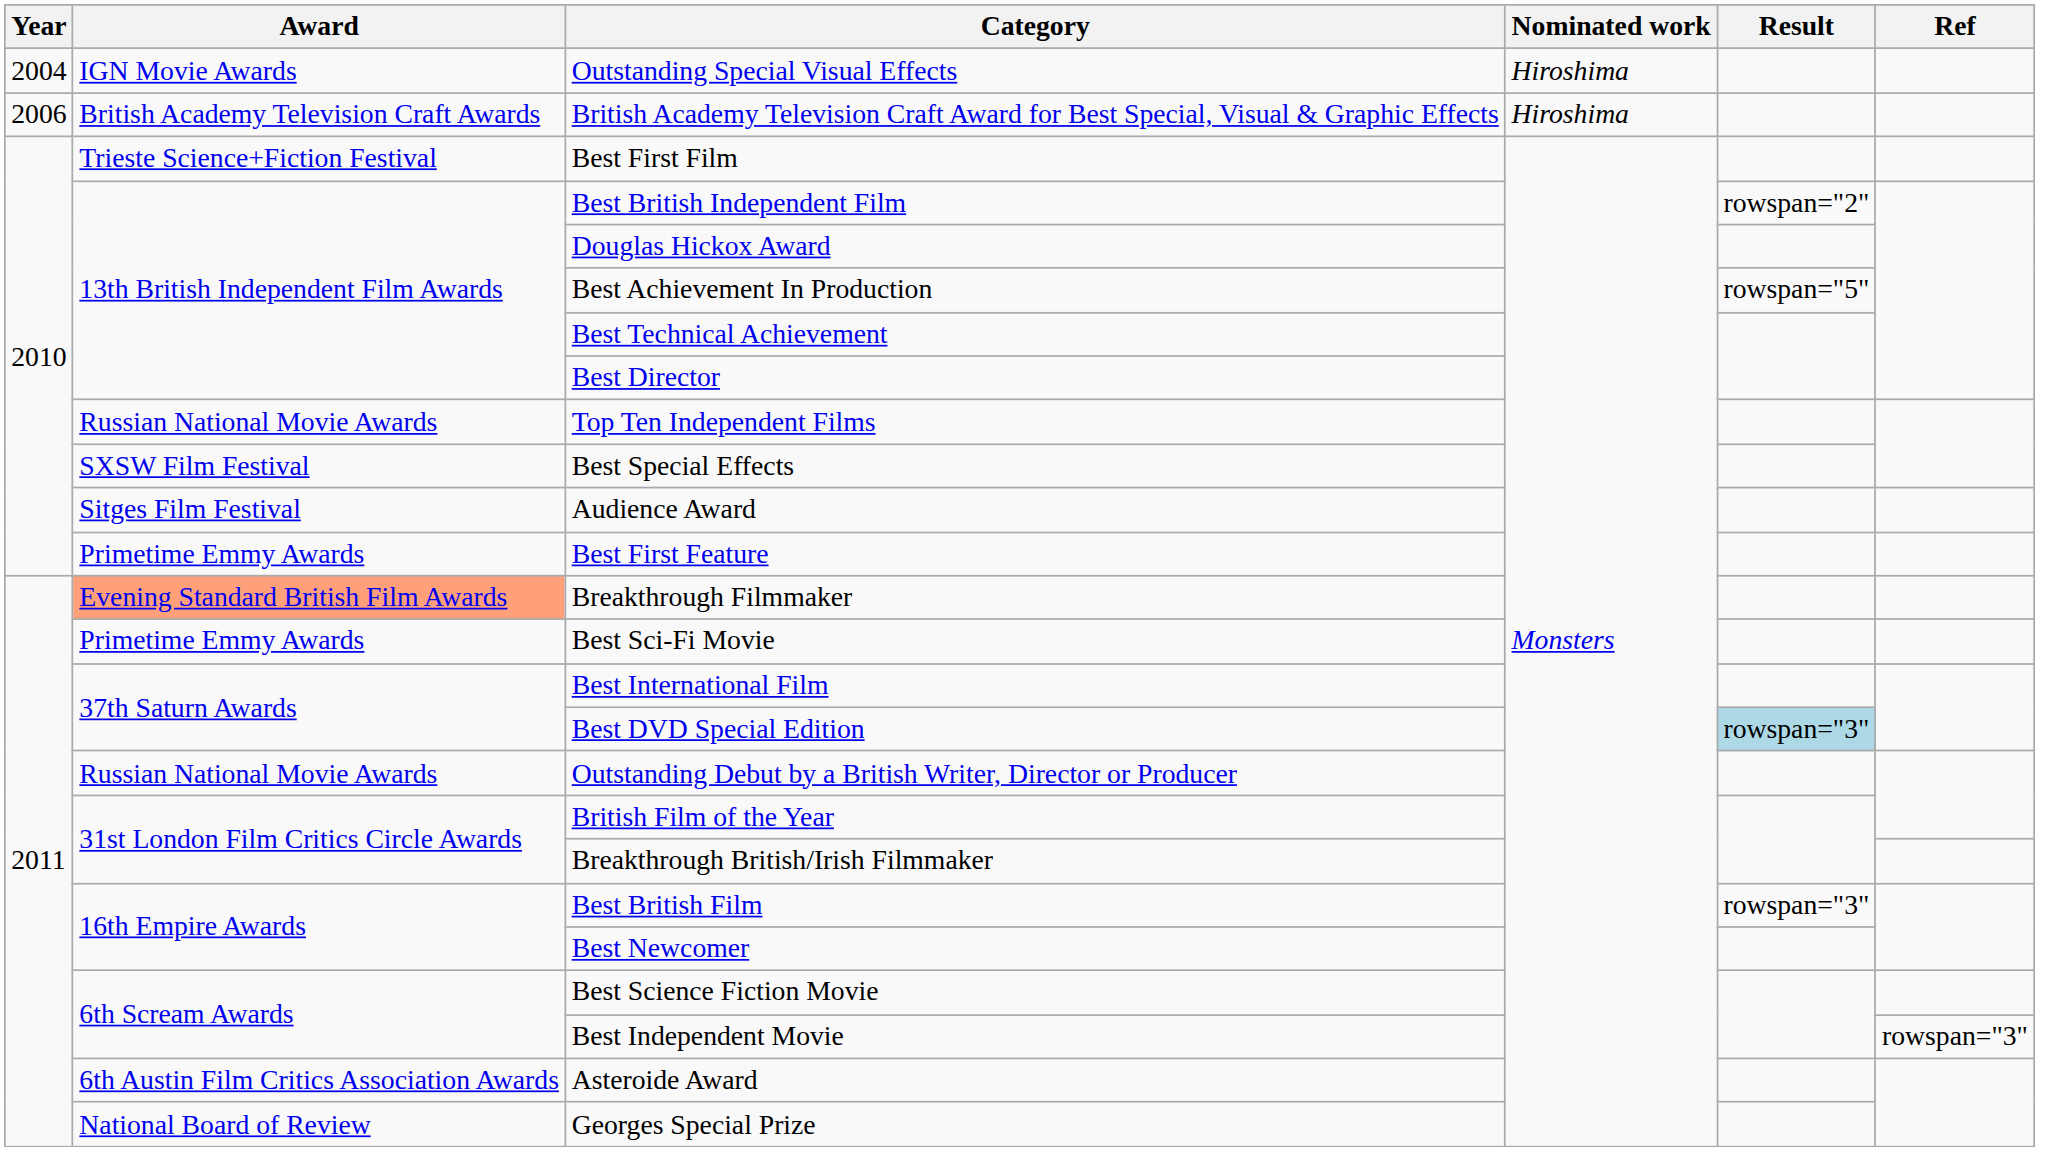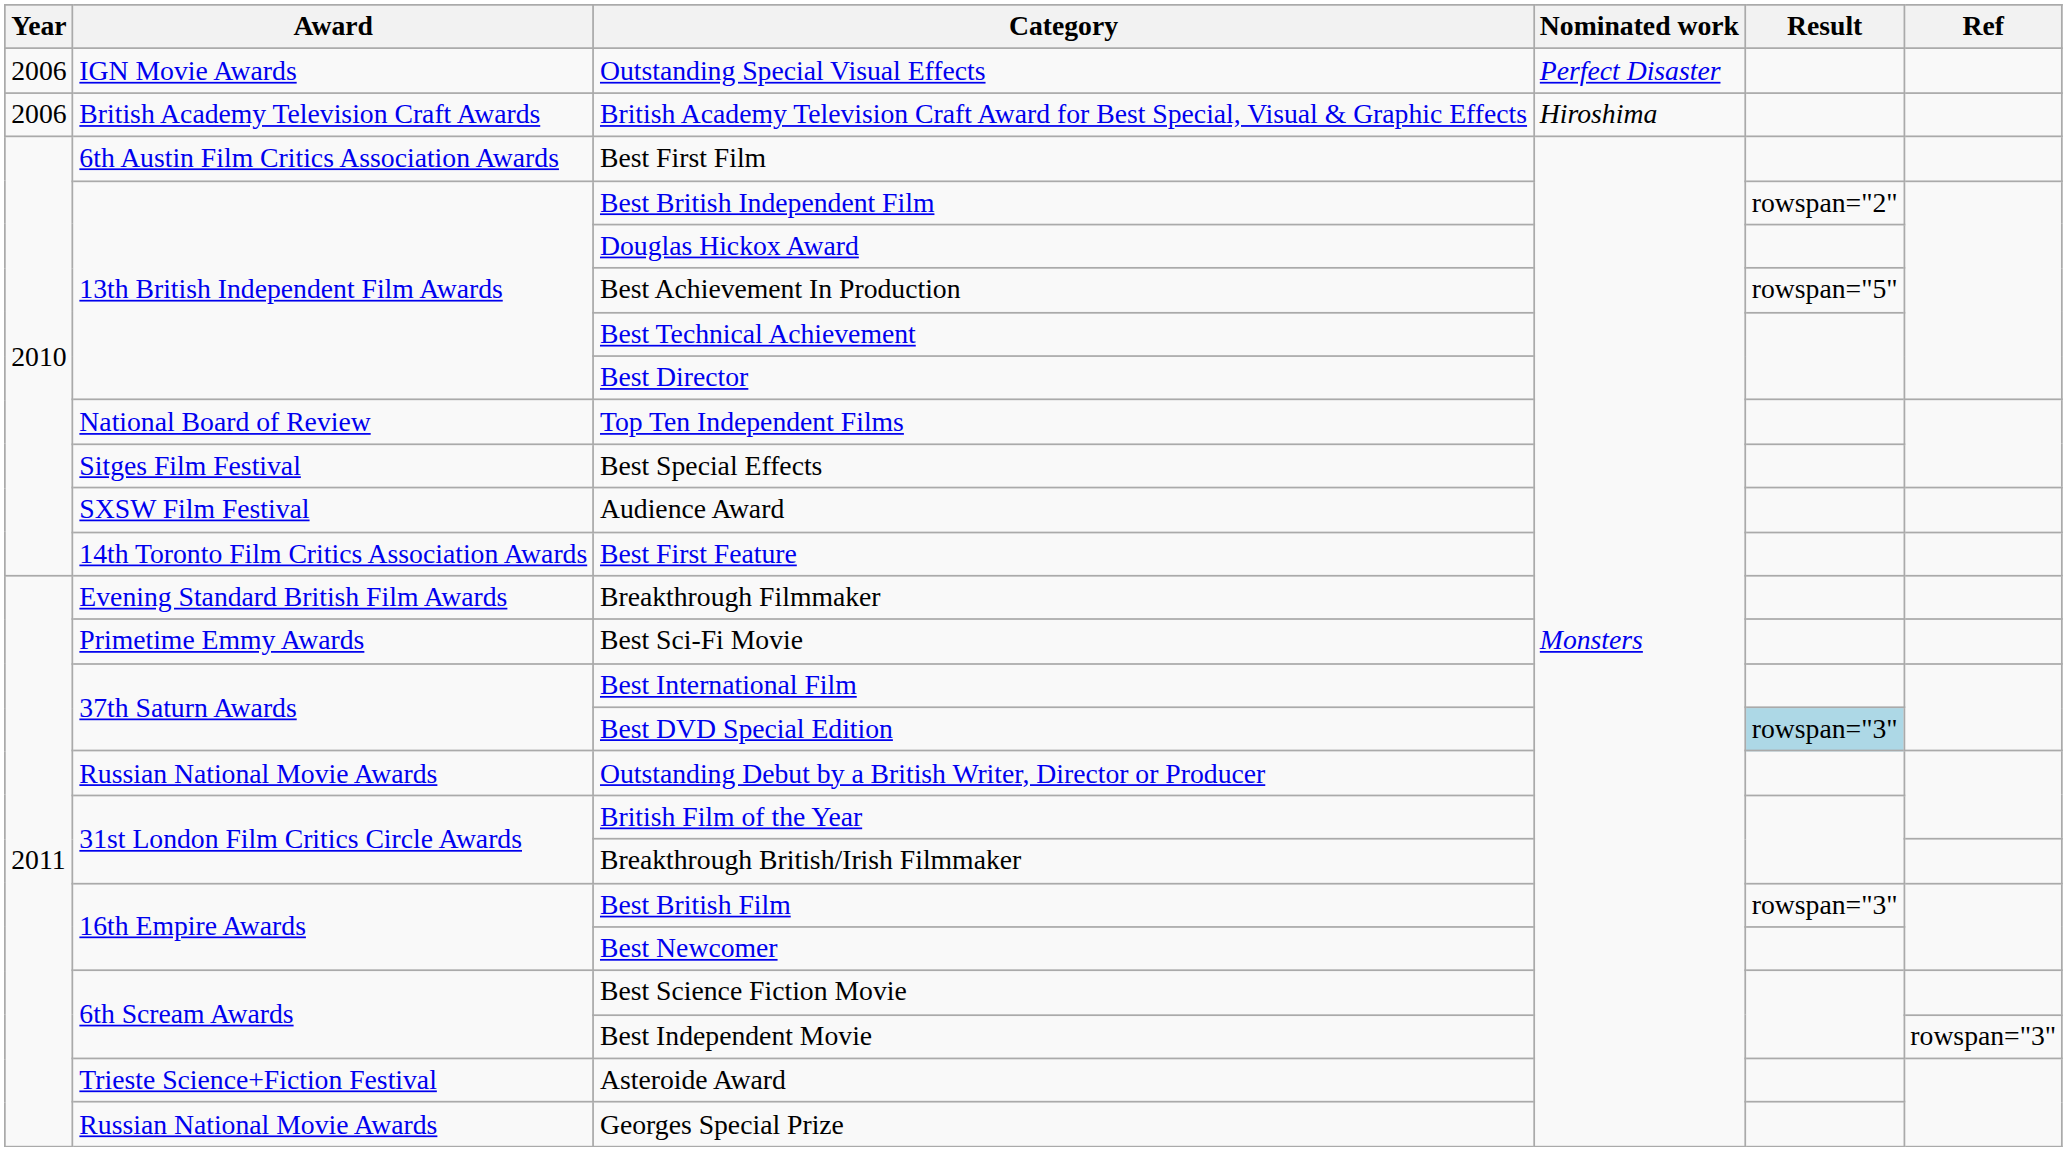(39, 70) 2004 -> (39, 70) 2006
(1570, 70) Hiroshima -> (1630, 70) Perfect Disaster
(258, 158) Trieste Science+Fiction Festival -> (319, 158) 6th Austin Film Critics Association Awards
(258, 421) Russian National Movie Awards -> (225, 421) National Board of Review
(194, 465) SXSW Film Festival -> (190, 465) Sitges Film Festival
(190, 509) Sitges Film Festival -> (194, 509) SXSW Film Festival
(222, 553) Primetime Emmy Awards -> (333, 553) 14th Toronto Film Critics Association Awards
(293, 597) lightsalmon background -> (293, 597) no background
(319, 1080) 6th Austin Film Critics Association Awards -> (258, 1080) Trieste Science+Fiction Festival
(225, 1123) National Board of Review -> (258, 1123) Russian National Movie Awards
